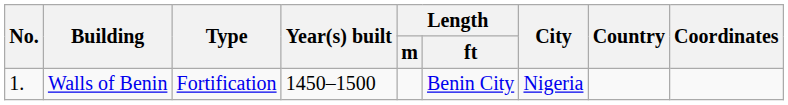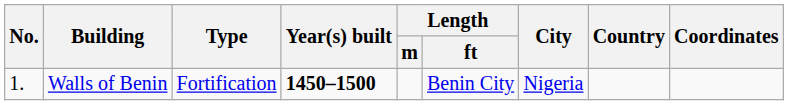(331, 83) normal -> (331, 83) bold
